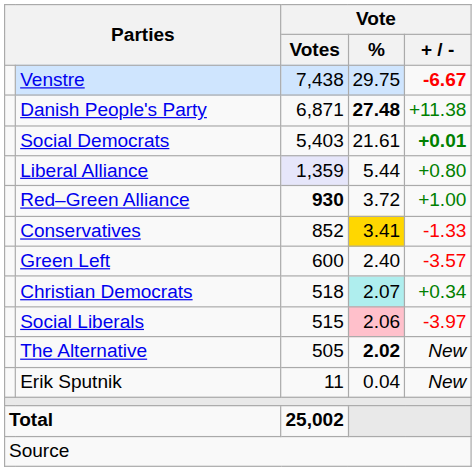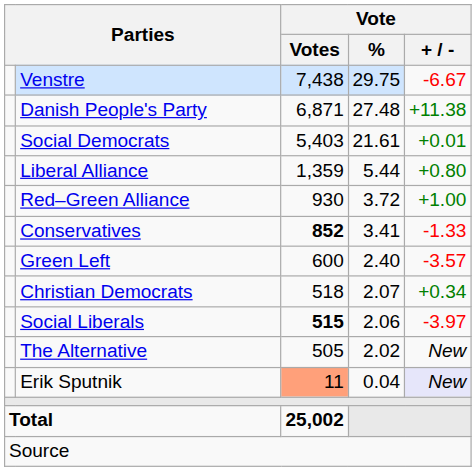(445, 79) bold -> (445, 79) normal
(376, 110) bold -> (376, 110) normal
(442, 140) bold -> (442, 140) normal
(320, 170) lavender background -> (320, 170) no background
(328, 200) bold -> (328, 200) normal
(328, 230) normal -> (328, 230) bold
(382, 230) gold background -> (382, 230) no background
(382, 291) paleturquoise background -> (382, 291) no background
(328, 321) normal -> (328, 321) bold
(382, 321) pink background -> (382, 321) no background
(382, 351) bold -> (382, 351) normal
(334, 381) no background -> (334, 381) lightsalmon background
(447, 381) no background -> (447, 381) lavender background
